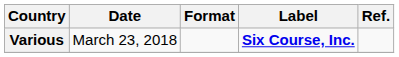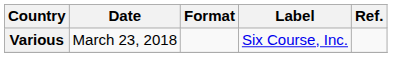(298, 40) bold -> (295, 40) normal
